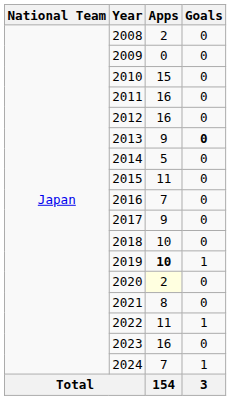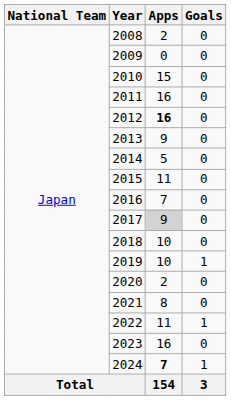(164, 118) normal -> (164, 118) bold
(204, 138) bold -> (204, 138) normal
(164, 220) no background -> (164, 220) lightgrey background
(164, 261) bold -> (164, 261) normal
(164, 282) lightyellow background -> (164, 282) no background
(164, 364) normal -> (164, 364) bold
